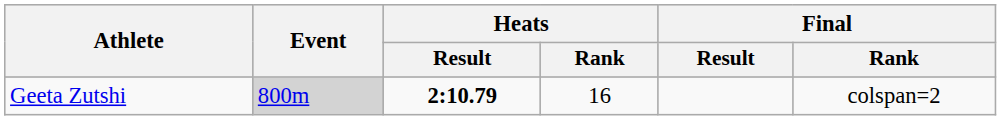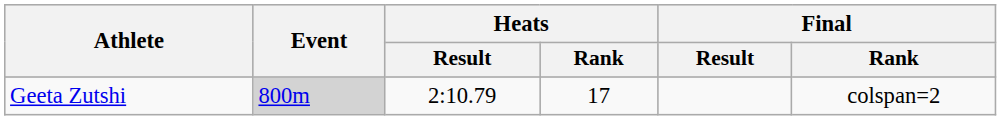(462, 96) bold -> (462, 96) normal
(600, 96) 16 -> (599, 96) 17
